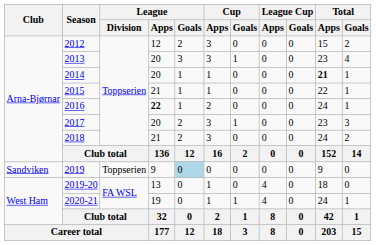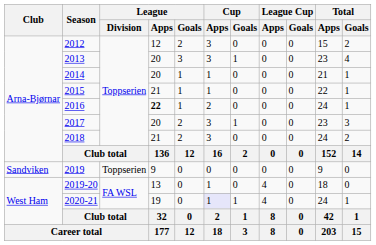(323, 75) bold -> (323, 75) normal
(180, 169) lightblue background -> (180, 169) no background
(209, 201) no background -> (209, 201) lavender background
